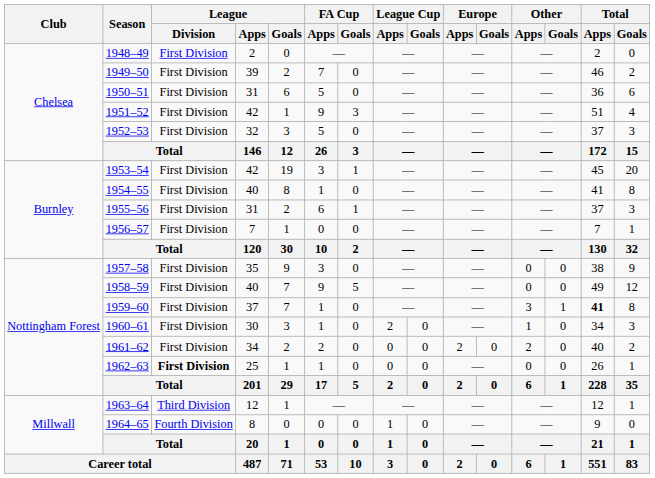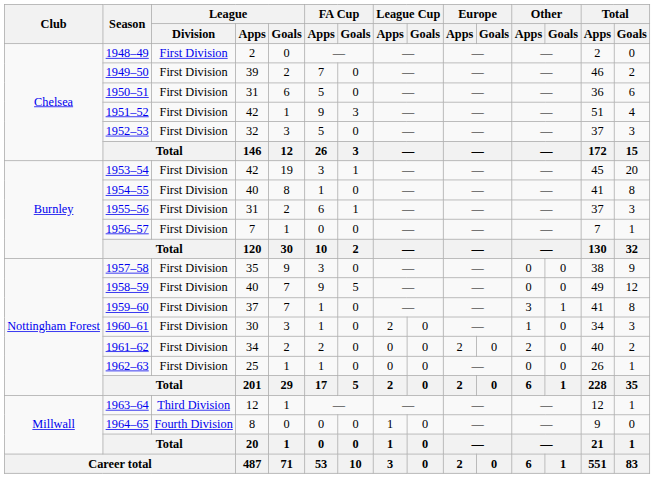(597, 307) bold -> (597, 307) normal
(194, 365) bold -> (194, 365) normal
